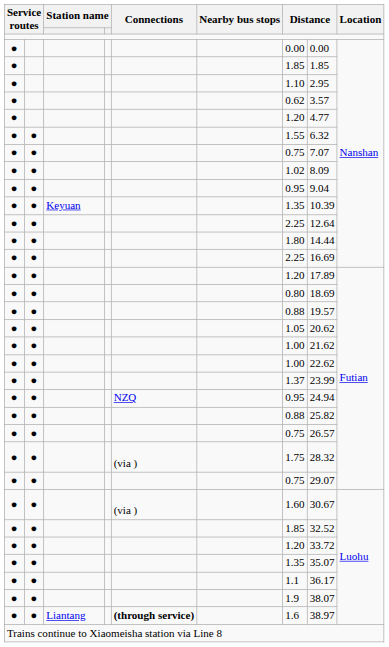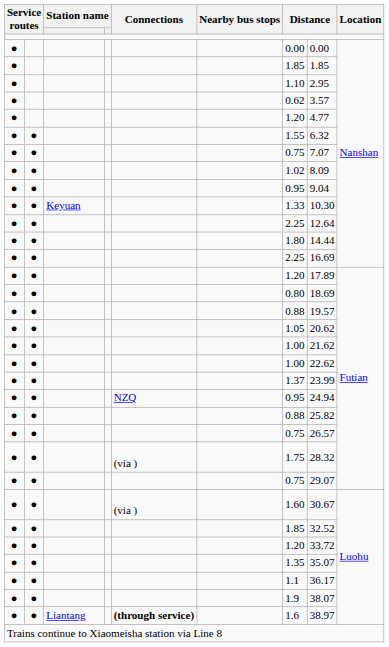(295, 205) 1.35 -> (295, 205) 1.33
(322, 205) 10.39 -> (322, 205) 10.30
